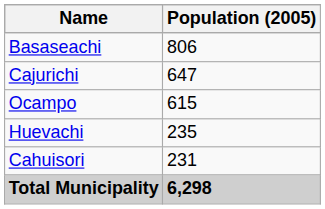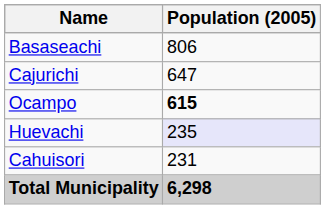(182, 103) normal -> (182, 103) bold
(182, 132) no background -> (182, 132) lavender background
